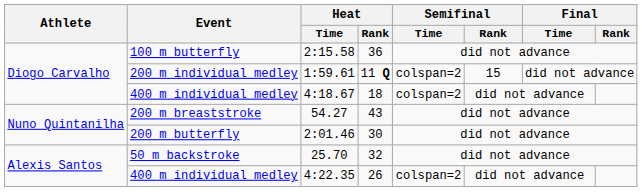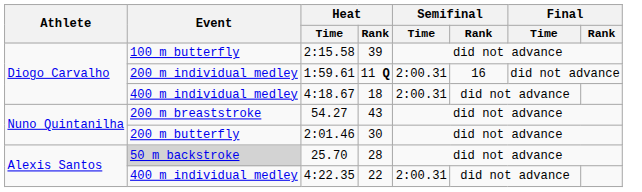(375, 53) 36 -> (375, 53) 39
(429, 73) colspan=2 -> (421, 73) 2:00.31
(493, 73) 15 -> (479, 73) 16
(429, 94) colspan=2 -> (421, 94) 2:00.31
(185, 155) no background -> (185, 155) lightgrey background
(375, 155) 32 -> (375, 155) 28
(375, 176) 26 -> (375, 176) 22
(429, 176) colspan=2 -> (421, 176) 2:00.31
